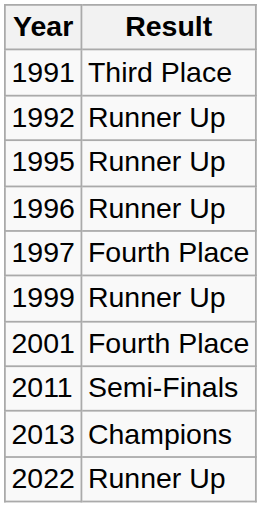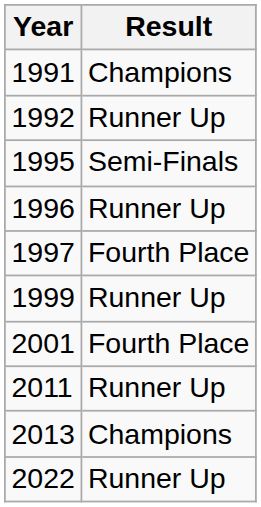(160, 72) Third Place -> (160, 72) Champions
(157, 162) Runner Up -> (163, 162) Semi-Finals
(163, 388) Semi-Finals -> (157, 388) Runner Up
